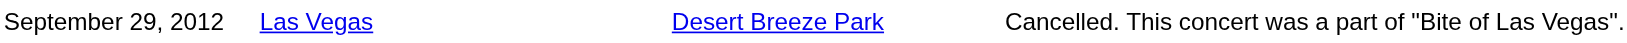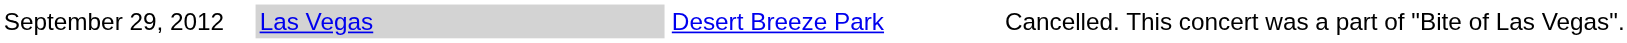(316, 21) no background -> (316, 21) lightgrey background
